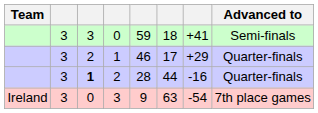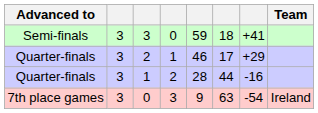columns swapped: (27, 14) <-> (263, 14)
(90, 77) bold -> (147, 77) normal
